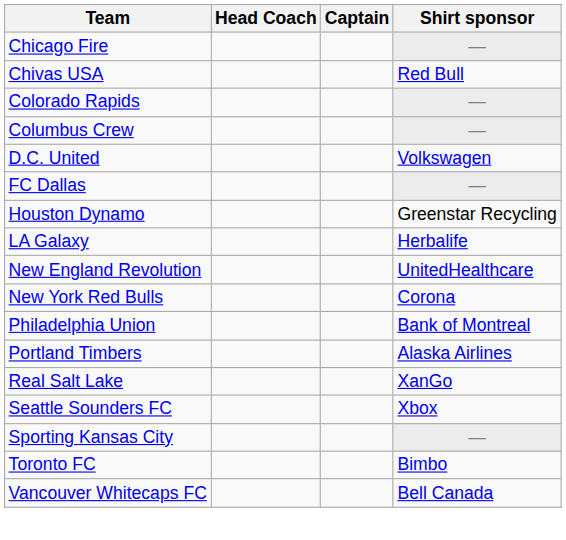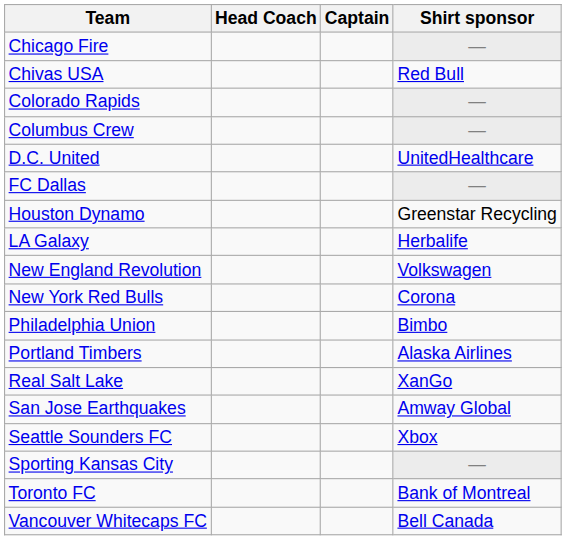(444, 158) Volkswagen -> (465, 158) UnitedHealthcare
(465, 269) UnitedHealthcare -> (444, 269) Volkswagen
(464, 325) Bank of Montreal -> (422, 325) Bimbo
+ row: (97, 409)
(422, 465) Bimbo -> (464, 492) Bank of Montreal
